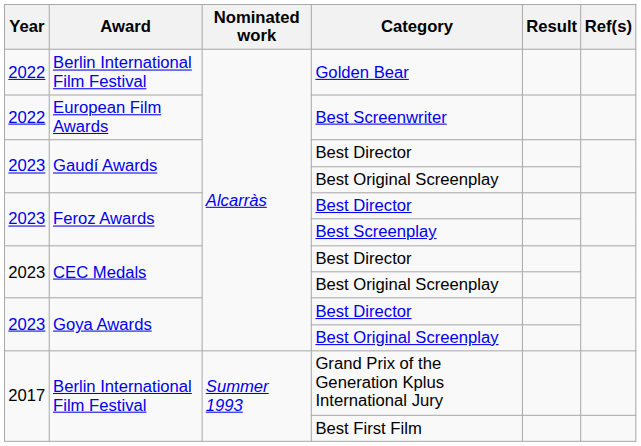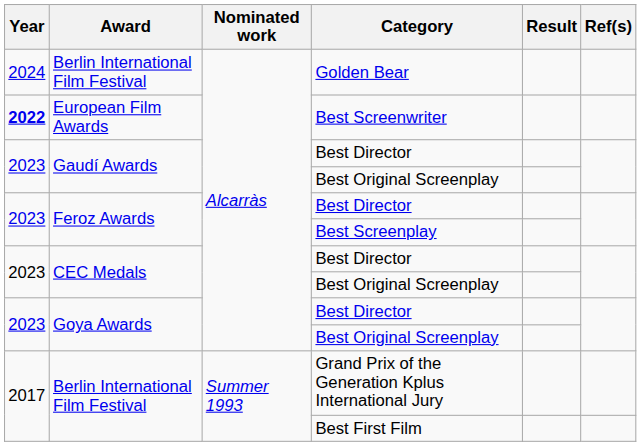(27, 72) 2022 -> (27, 72) 2024
(27, 117) normal -> (27, 117) bold
